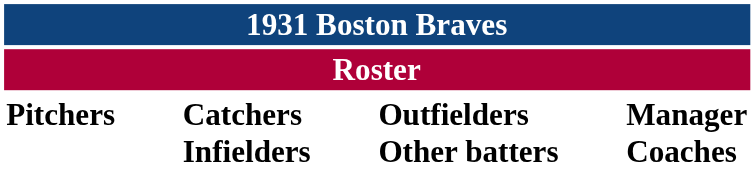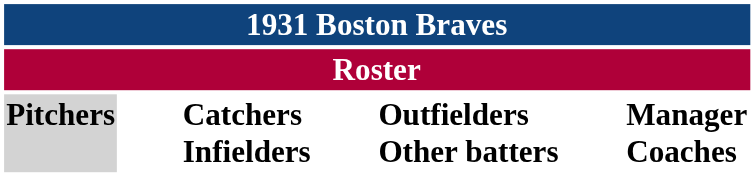(61, 114) no background -> (61, 114) lightgrey background
